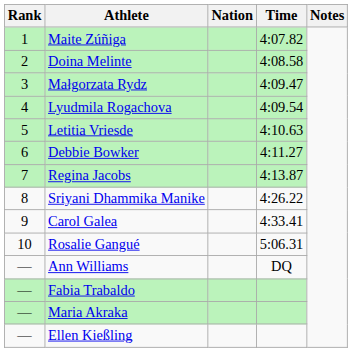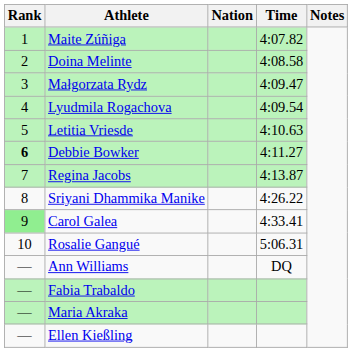(25, 152) normal -> (25, 152) bold
(25, 221) no background -> (25, 221) lightgreen background
